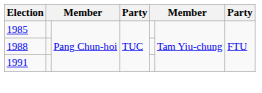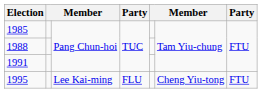+ row: (17, 79)
